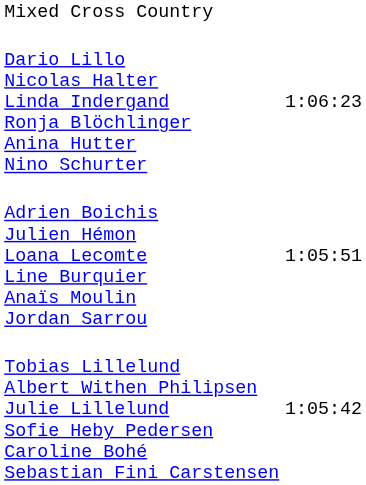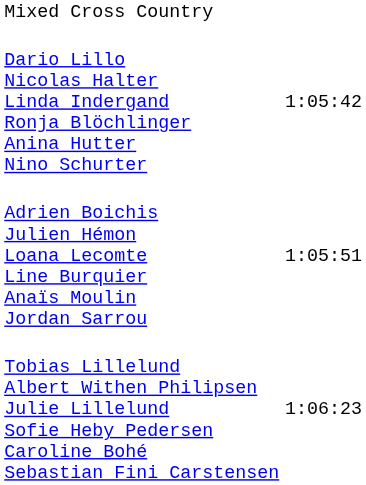(323, 102) 1:06:23 -> (323, 102) 1:05:42
(323, 409) 1:05:42 -> (323, 409) 1:06:23
